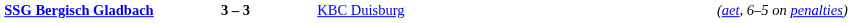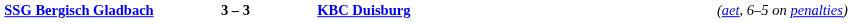(361, 10) normal -> (364, 10) bold
